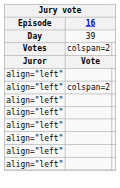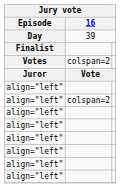+ row: (35, 49)
